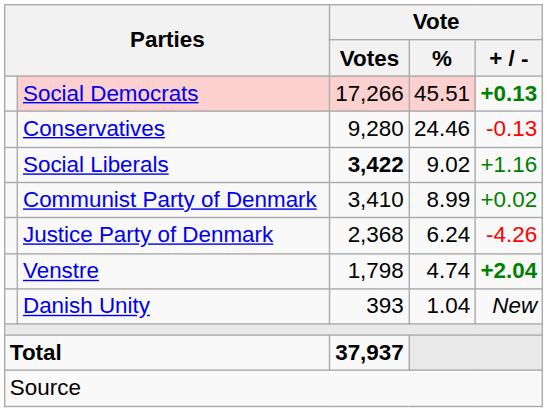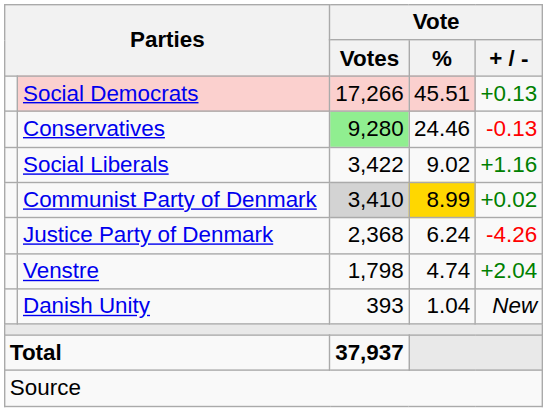(509, 93) bold -> (509, 93) normal
(376, 128) no background -> (376, 128) lightgreen background
(376, 164) bold -> (376, 164) normal
(376, 199) no background -> (376, 199) lightgrey background
(448, 199) no background -> (448, 199) gold background
(509, 270) bold -> (509, 270) normal
